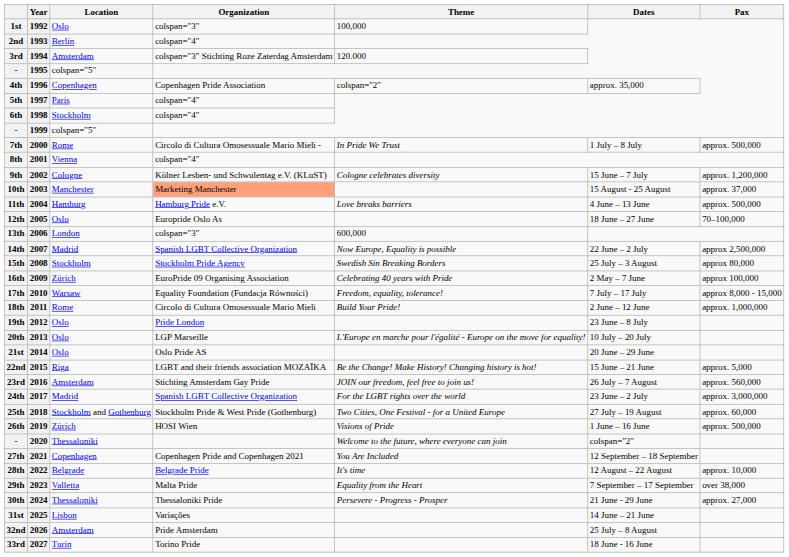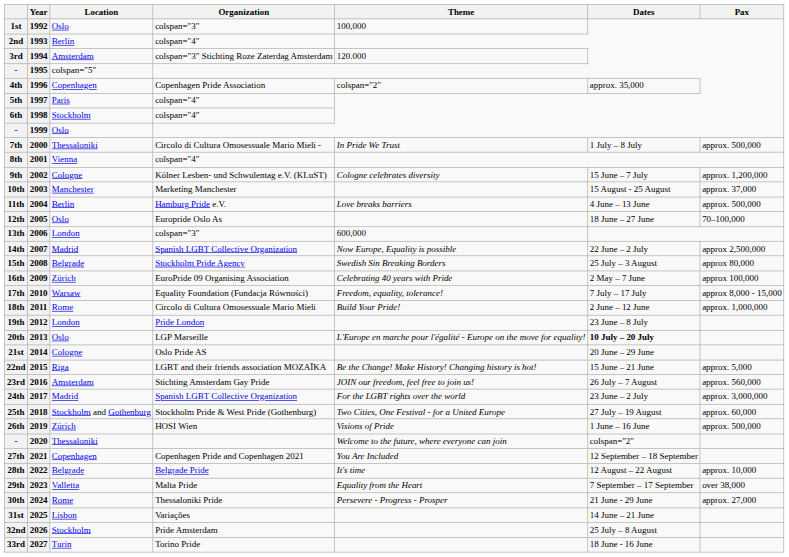(74, 129) colspan="5" -> (60, 129) Oslo
(63, 144) Rome -> (75, 144) Thessaloniki
(196, 189) lightsalmon background -> (196, 189) no background
(69, 204) Hamburg -> (63, 204) Berlin
(71, 263) Stockholm -> (68, 263) Belgrade
(60, 322) Oslo -> (66, 322) London
(620, 337) normal -> (622, 337) bold
(60, 352) Oslo -> (67, 352) Cologne
(75, 500) Thessaloniki -> (63, 500) Rome
(73, 529) Amsterdam -> (71, 529) Stockholm
